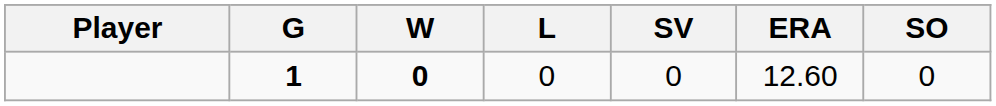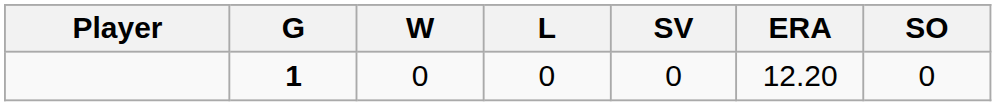(420, 75) bold -> (420, 75) normal
(800, 75) 12.60 -> (800, 75) 12.20
